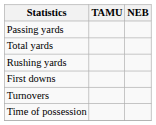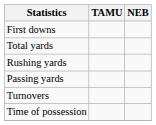rows swapped: (31, 79) <-> (35, 29)
